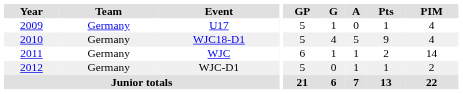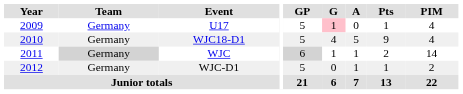(334, 25) no background -> (334, 25) pink background
(109, 53) no background -> (109, 53) lightgrey background
(302, 53) no background -> (302, 53) lightgrey background
